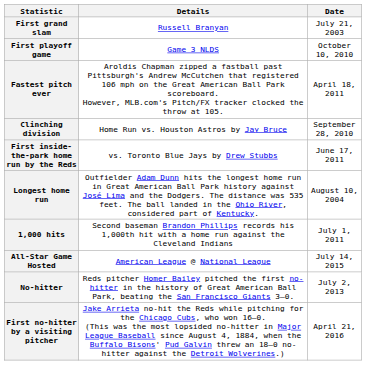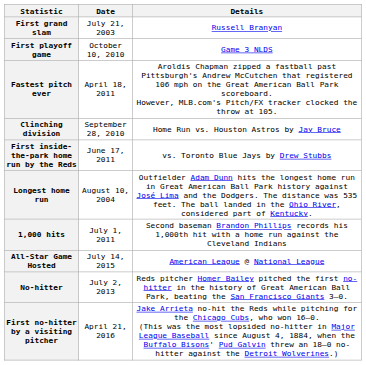columns swapped: (193, 11) <-> (334, 11)
